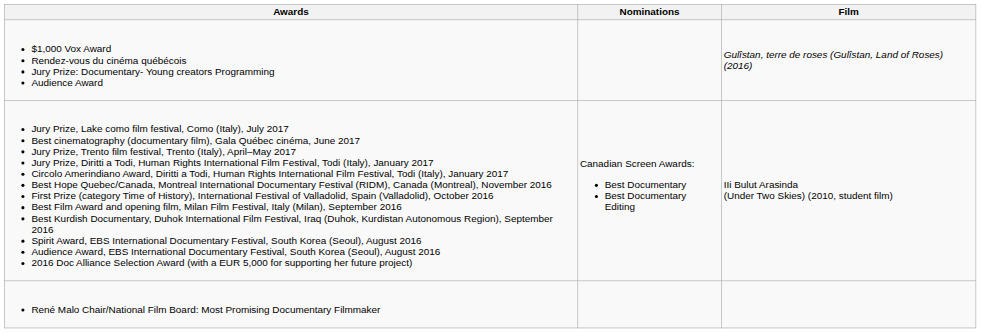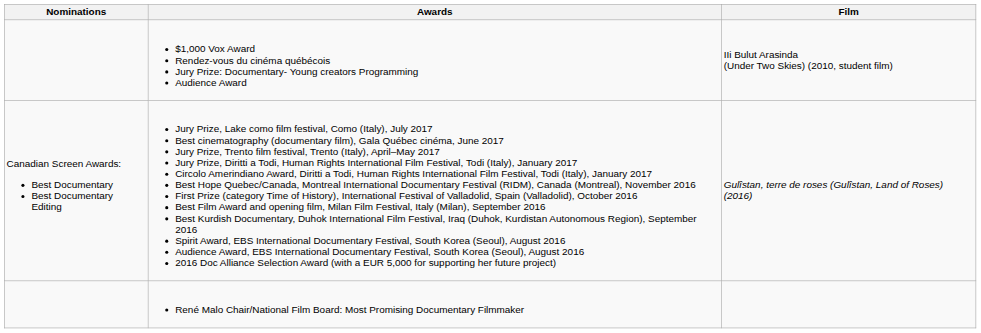columns swapped: (291, 12) <-> (650, 12)
(833, 60) Gulîstan, terre de roses (Gulîstan, Land of Roses) (2016) -> (808, 60) IIi Bulut Arasinda (Under Two Skies) (2010, student film)
(808, 190) IIi Bulut Arasinda (Under Two Skies) (2010, student film) -> (833, 190) Gulîstan, terre de roses (Gulîstan, Land of Roses) (2016)
